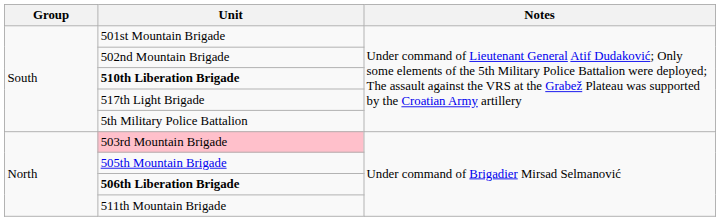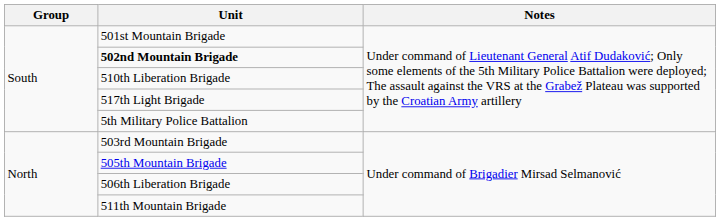(165, 57) normal -> (169, 57) bold
(170, 78) bold -> (165, 78) normal
(164, 142) pink background -> (164, 142) no background
(170, 184) bold -> (165, 184) normal
